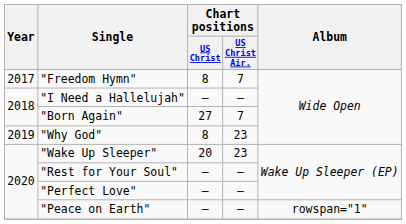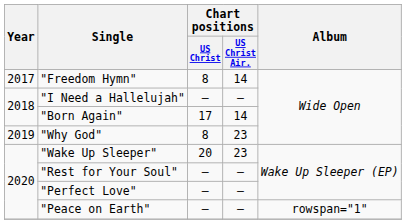(240, 79) 7 -> (240, 79) 14
(205, 116) 27 -> (205, 116) 17
(240, 116) 7 -> (240, 116) 14
